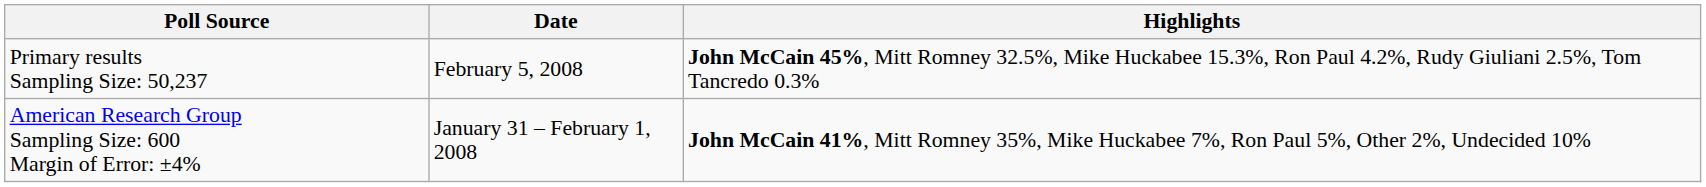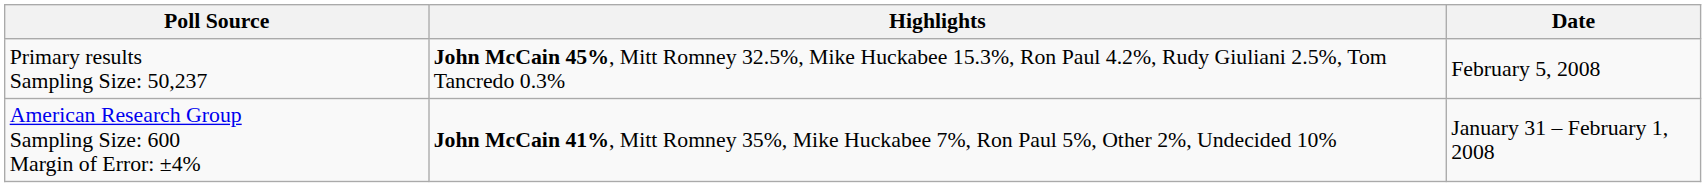columns swapped: (556, 21) <-> (1192, 21)
